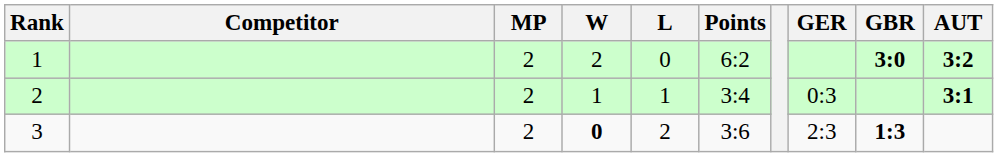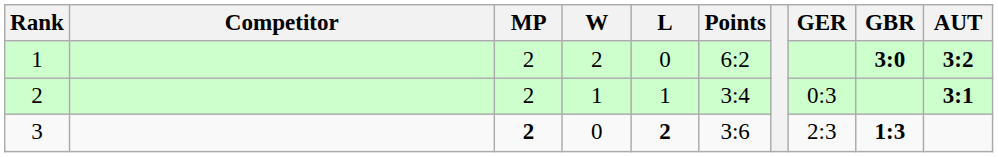(529, 132) normal -> (529, 132) bold
(597, 132) bold -> (597, 132) normal
(665, 132) normal -> (665, 132) bold
